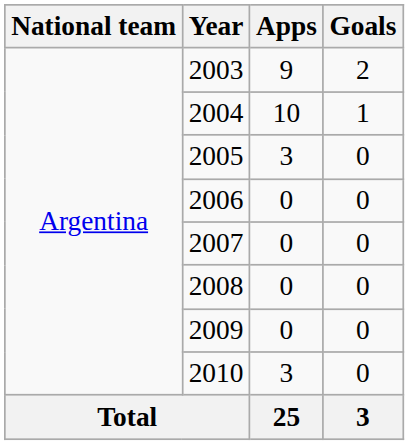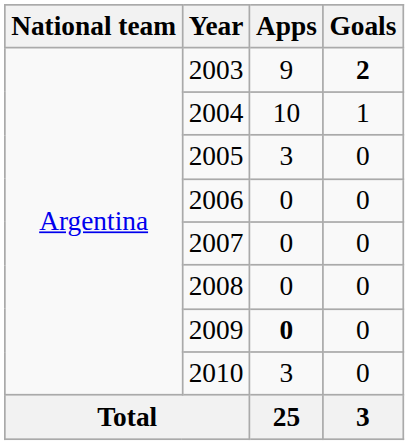(363, 69) normal -> (363, 69) bold
(286, 329) normal -> (286, 329) bold
